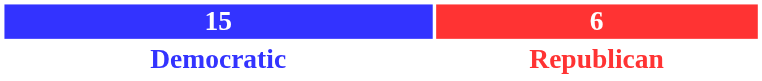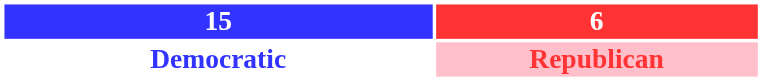(597, 59) no background -> (597, 59) pink background
